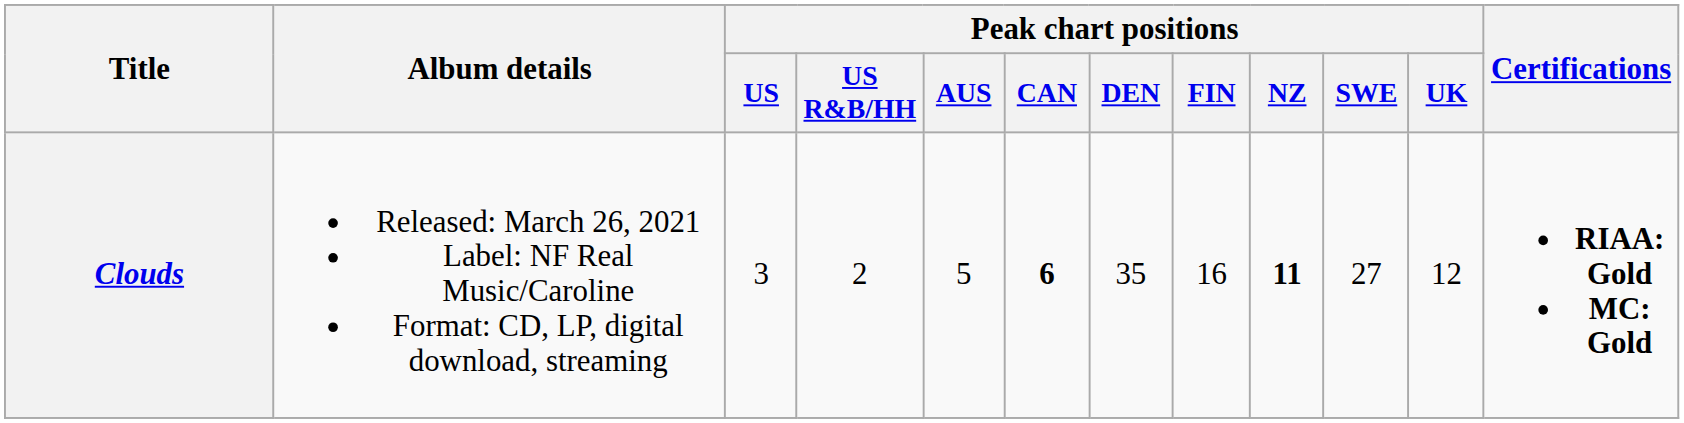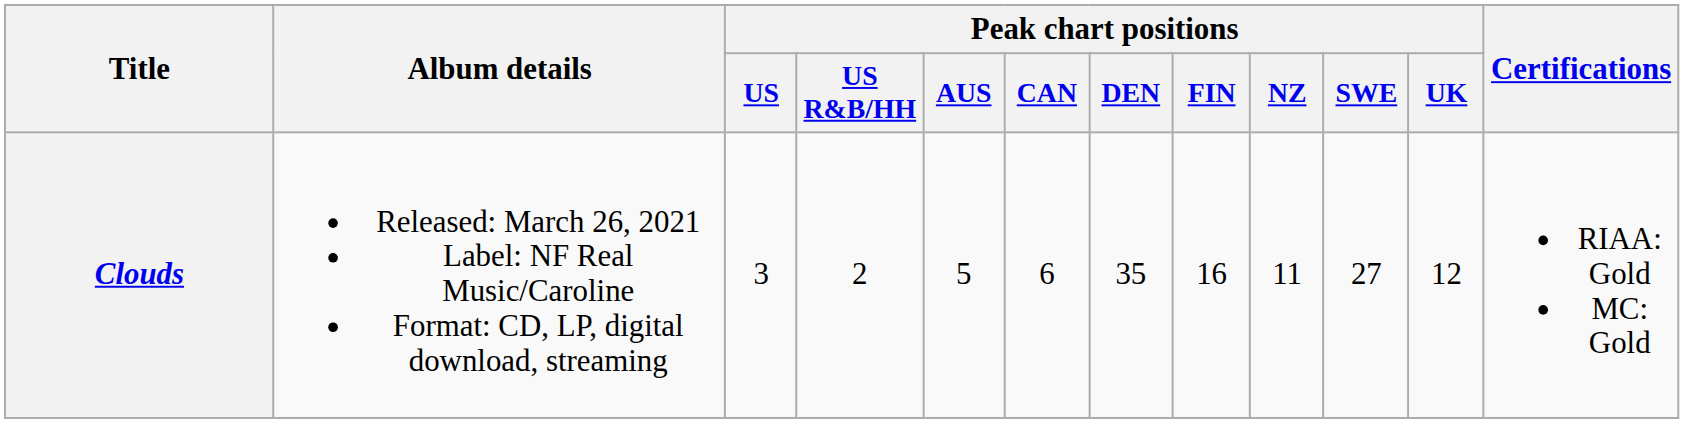(1047, 274) bold -> (1047, 274) normal
(1287, 274) bold -> (1287, 274) normal
(1581, 292) bold -> (1581, 292) normal
